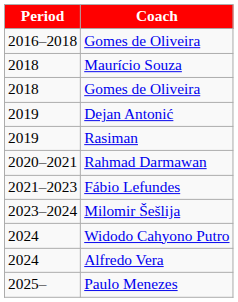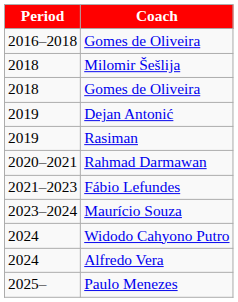(133, 65) Maurício Souza -> (132, 65) Milomir Šešlija
(132, 211) Milomir Šešlija -> (133, 211) Maurício Souza
